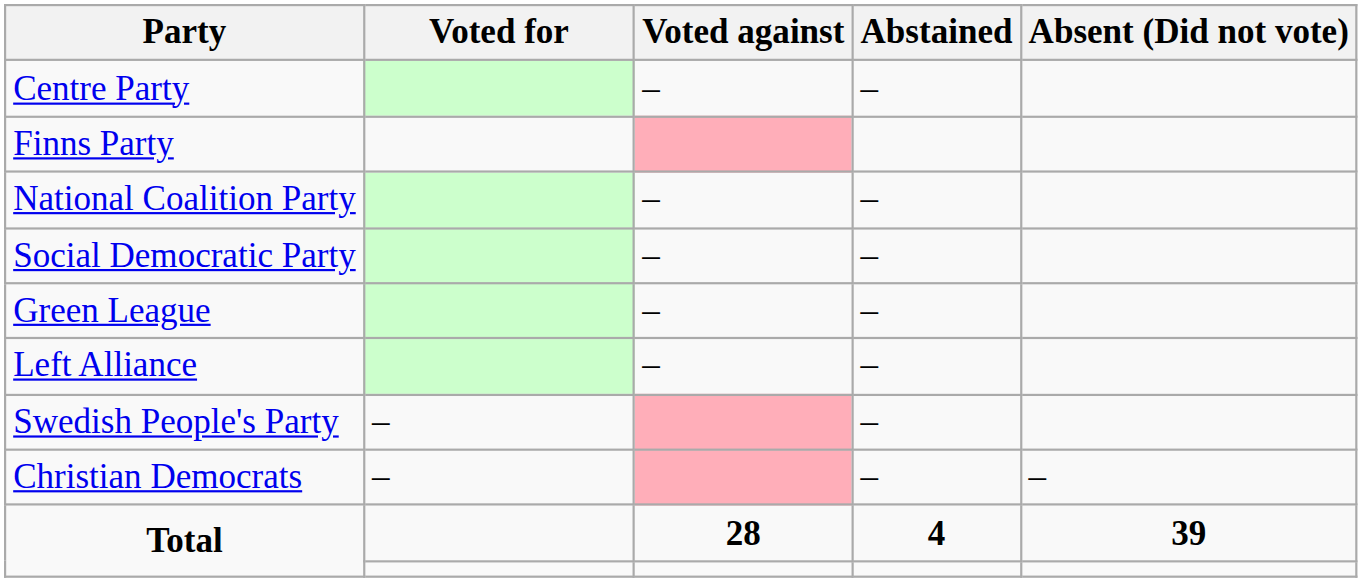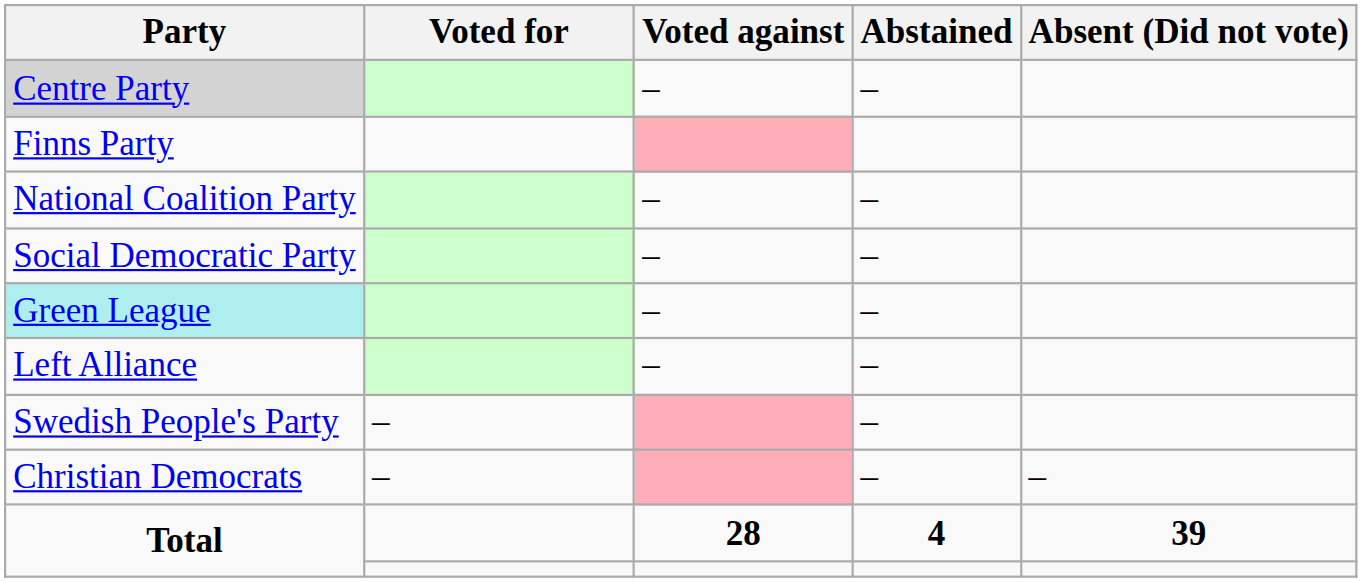(101, 87) no background -> (101, 87) lightgrey background
(112, 310) no background -> (112, 310) paleturquoise background
